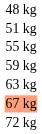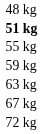(21, 28) normal -> (21, 28) bold
(21, 103) lightsalmon background -> (21, 103) no background
